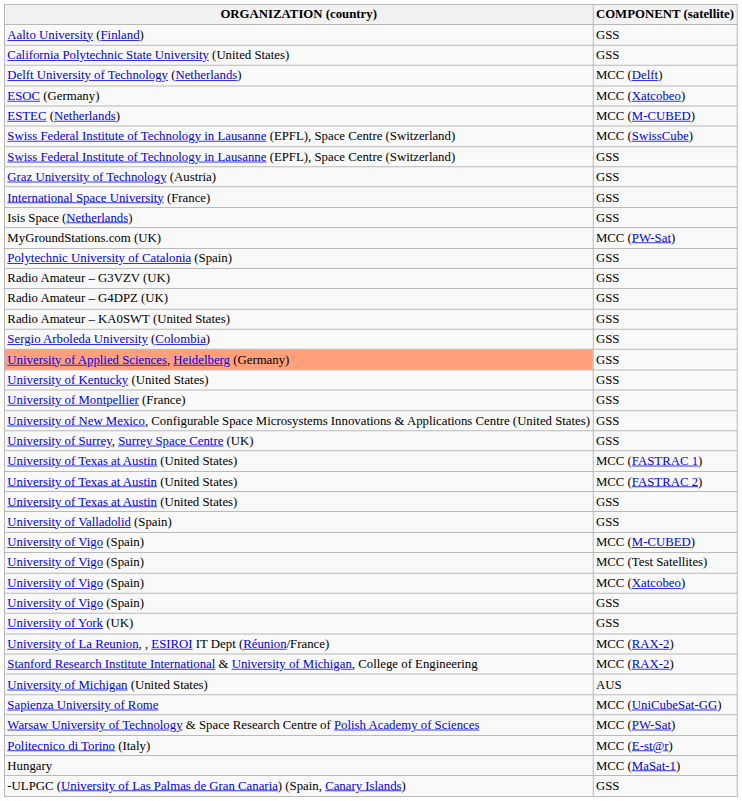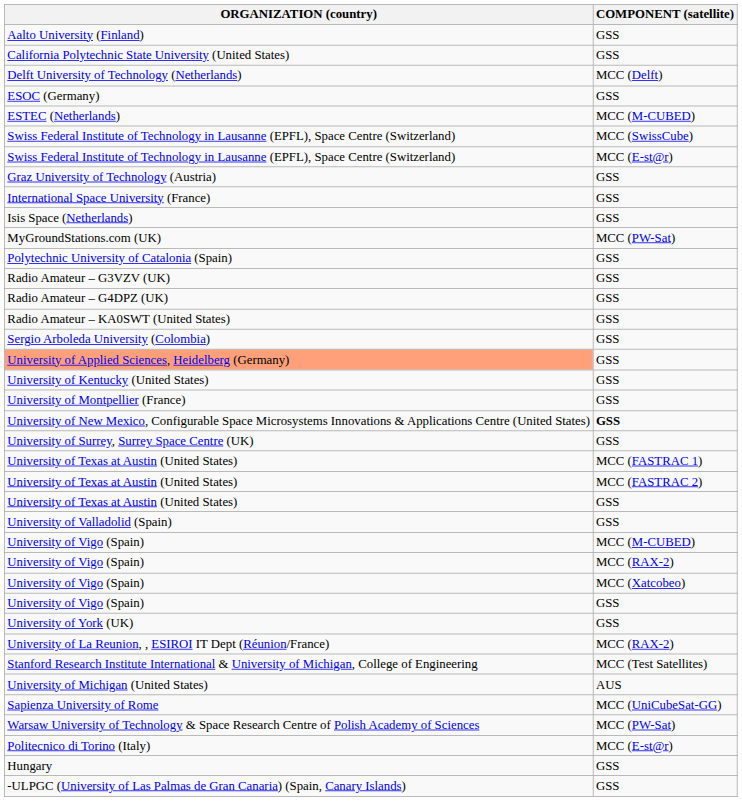(641, 95) MCC (Xatcobeo) -> (608, 95) GSS
(608, 156) GSS -> (634, 156) MCC (E-st@r)
(608, 420) normal -> (608, 420) bold
(652, 562) MCC (Test Satellites) -> (635, 562) MCC (RAX-2)
(635, 664) MCC (RAX-2) -> (652, 664) MCC (Test Satellites)
(638, 765) MCC (MaSat-1) -> (608, 765) GSS
